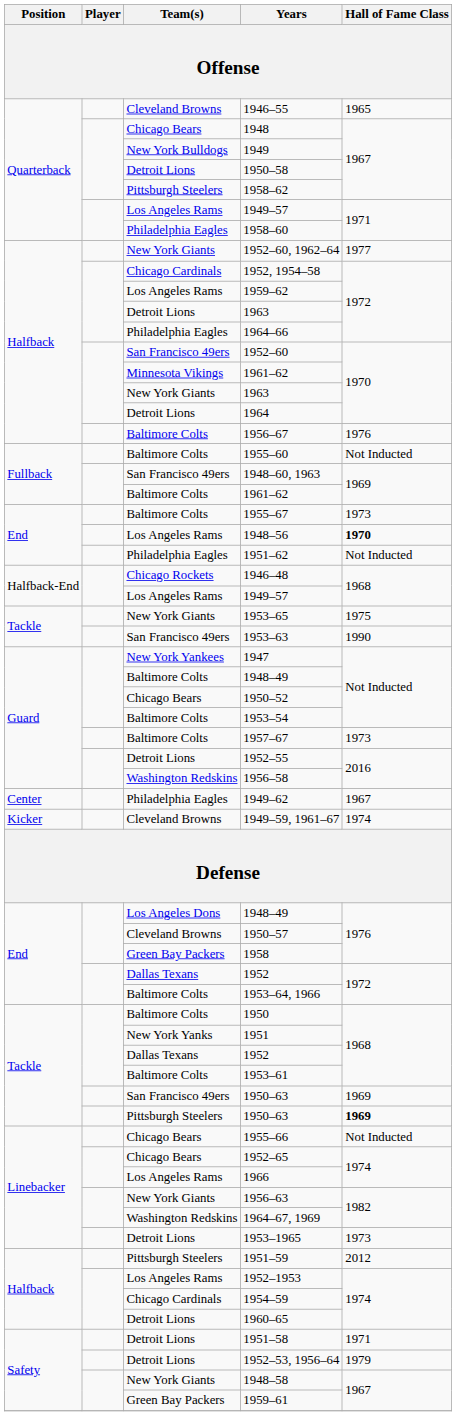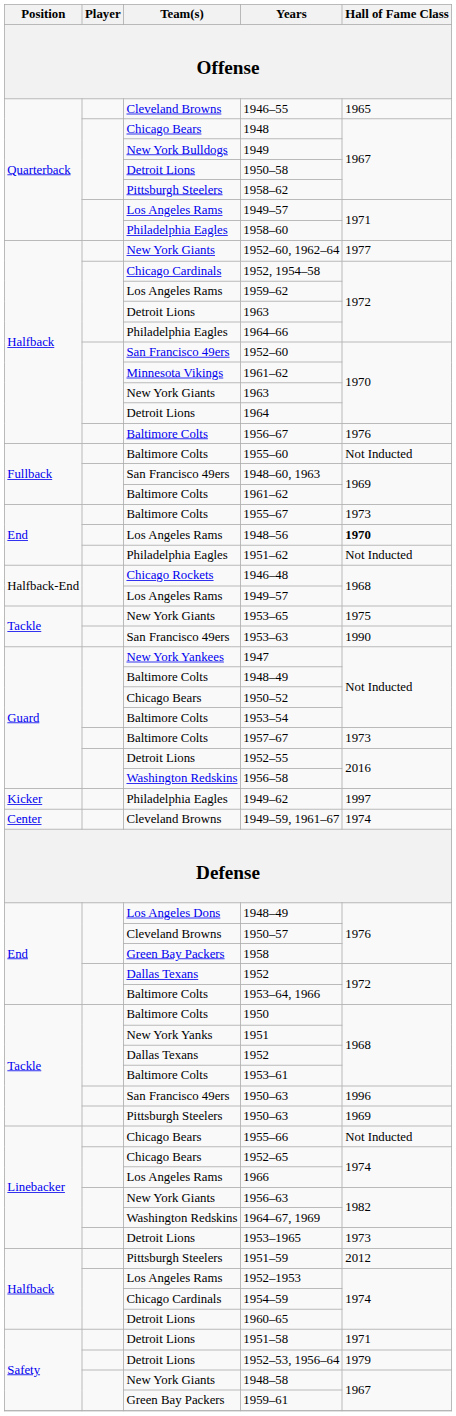(24, 798) Center -> (25, 798) Kicker
(358, 798) 1967 -> (358, 798) 1997
(25, 819) Kicker -> (24, 819) Center
(358, 1095) 1969 -> (358, 1095) 1996
(358, 1116) bold -> (358, 1116) normal
